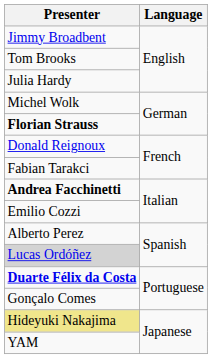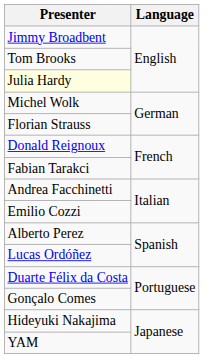(40, 80) no background -> (40, 80) lightyellow background
(53, 124) bold -> (49, 124) normal
(64, 189) bold -> (60, 189) normal
(49, 255) lightgrey background -> (49, 255) no background
(72, 277) bold -> (68, 277) normal
(62, 320) khaki background -> (62, 320) no background
